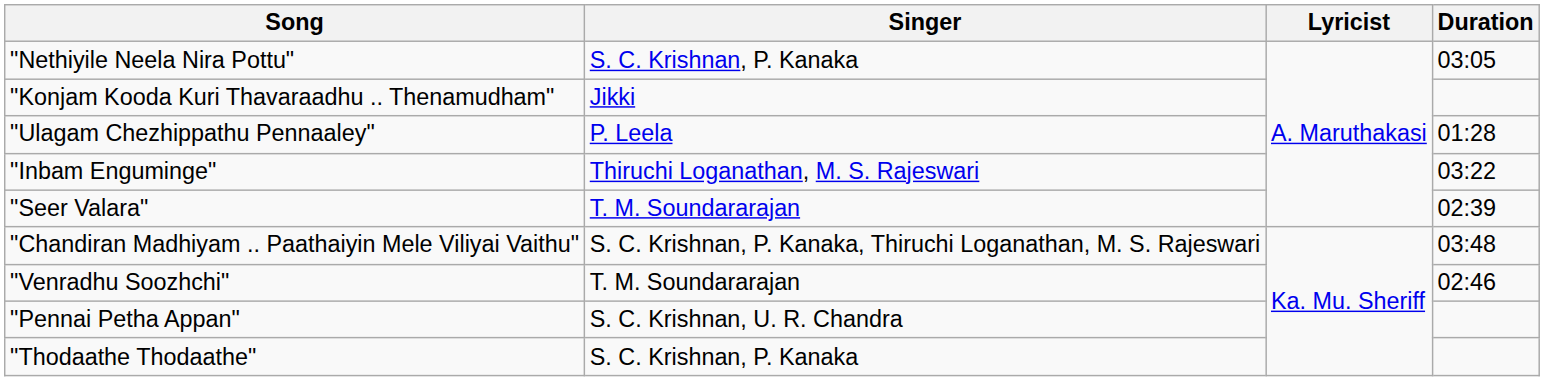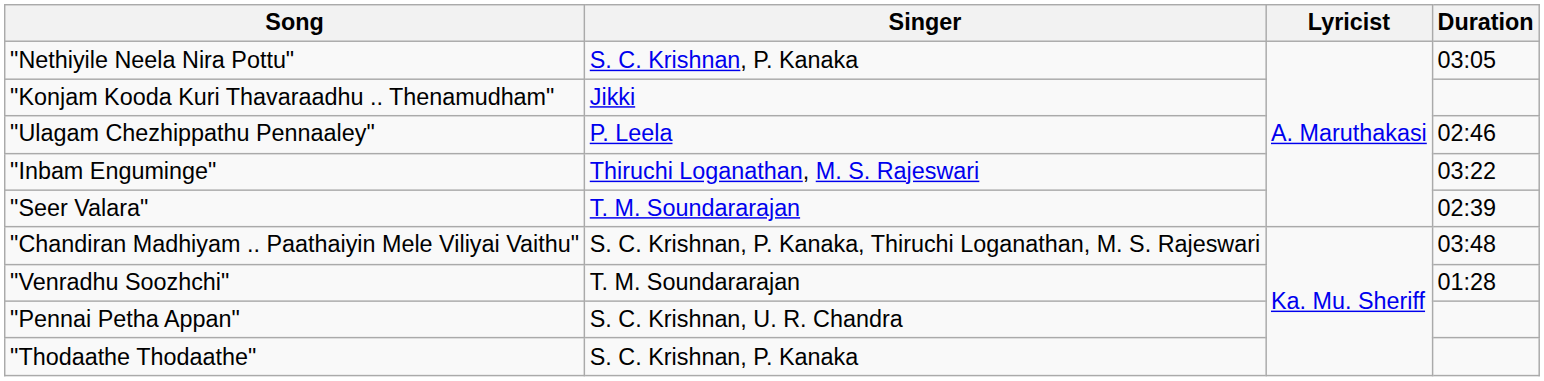(1467, 134) 01:28 -> (1467, 134) 02:46
(1467, 282) 02:46 -> (1467, 282) 01:28
